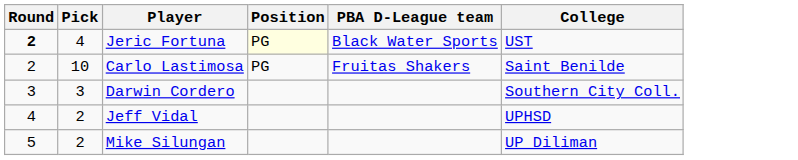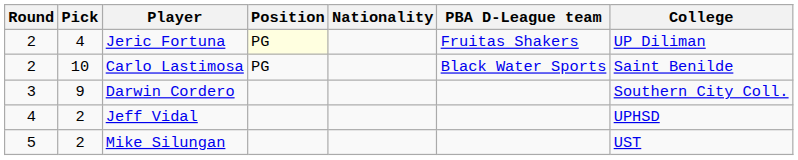+ column: (383, 17)
(31, 42) bold -> (31, 42) normal
(415, 42) Black Water Sports -> (510, 42) Fruitas Shakers
(519, 42) UST -> (660, 42) UP Diliman
(401, 67) Fruitas Shakers -> (524, 67) Black Water Sports
(80, 92) 3 -> (80, 92) 9
(551, 142) UP Diliman -> (627, 142) UST
